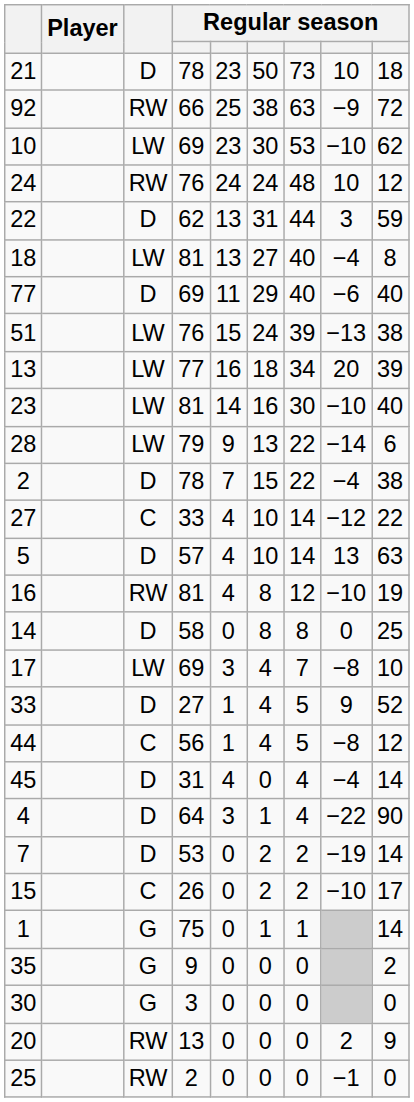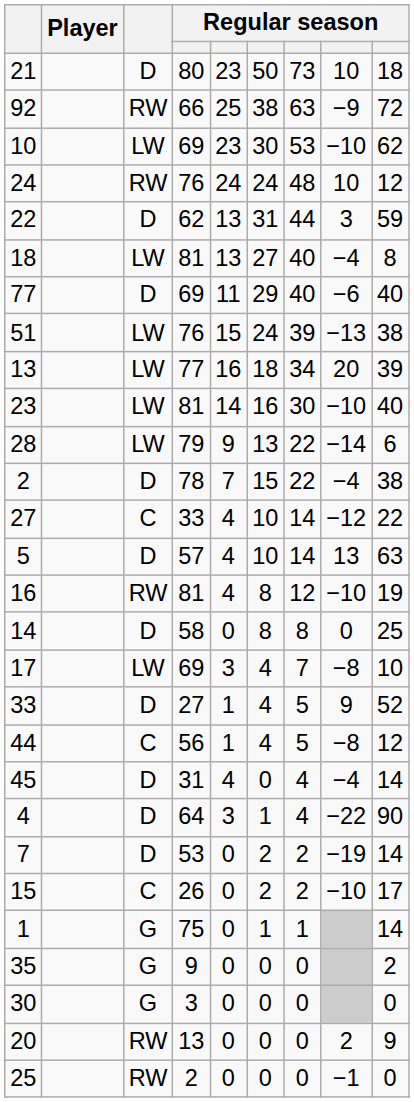(191, 71) 78 -> (191, 71) 80
